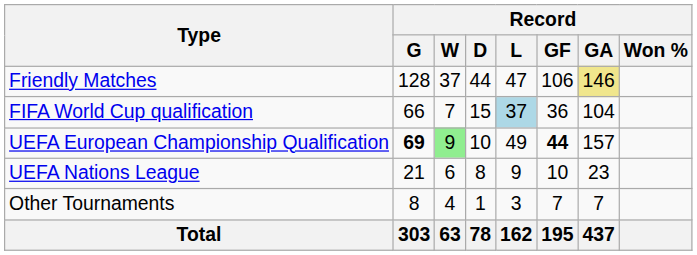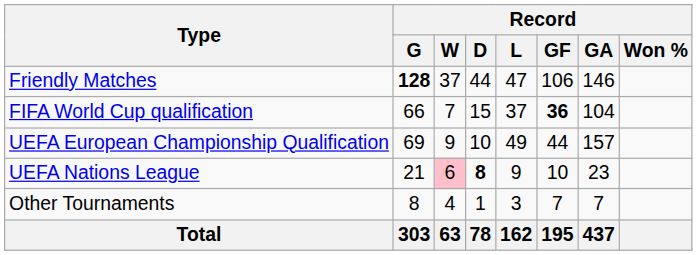(414, 81) normal -> (414, 81) bold
(599, 81) khaki background -> (599, 81) no background
(516, 111) lightblue background -> (516, 111) no background
(557, 111) normal -> (557, 111) bold
(414, 142) bold -> (414, 142) normal
(450, 142) lightgreen background -> (450, 142) no background
(557, 142) bold -> (557, 142) normal
(450, 173) no background -> (450, 173) pink background
(480, 173) normal -> (480, 173) bold
